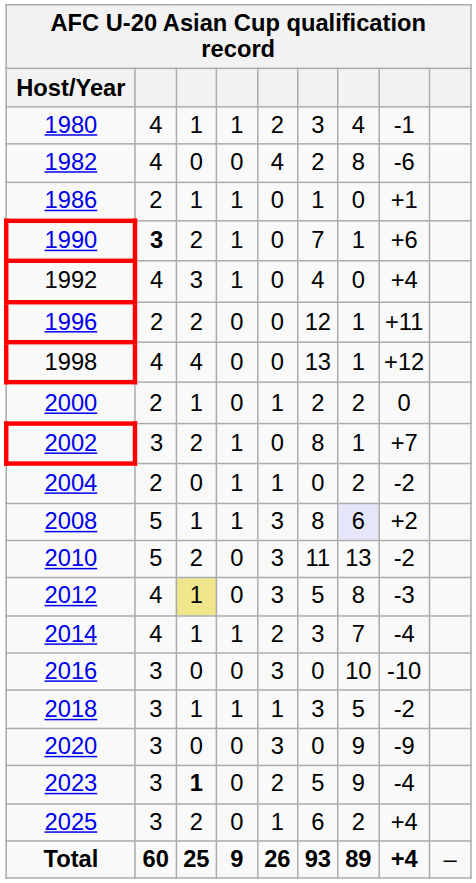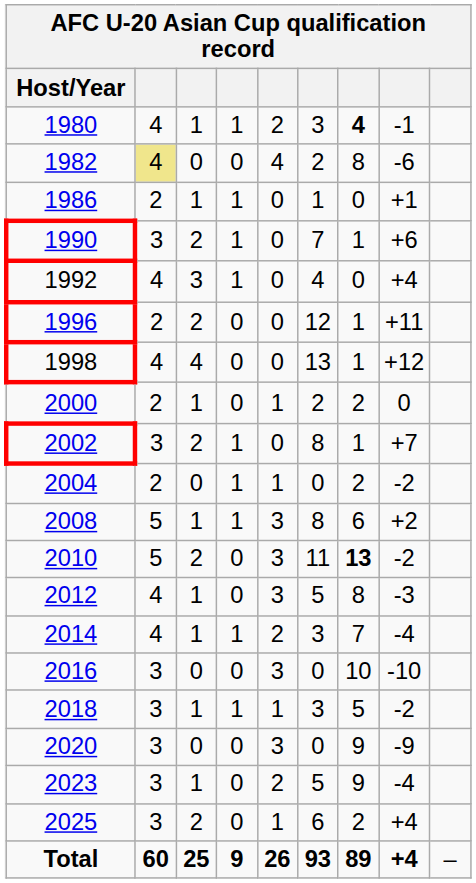(358, 125) normal -> (358, 125) bold
(156, 162) no background -> (156, 162) khaki background
(157, 240) bold -> (157, 240) normal
(358, 521) lavender background -> (358, 521) no background
(358, 558) normal -> (358, 558) bold
(196, 596) khaki background -> (196, 596) no background
(196, 784) bold -> (196, 784) normal
